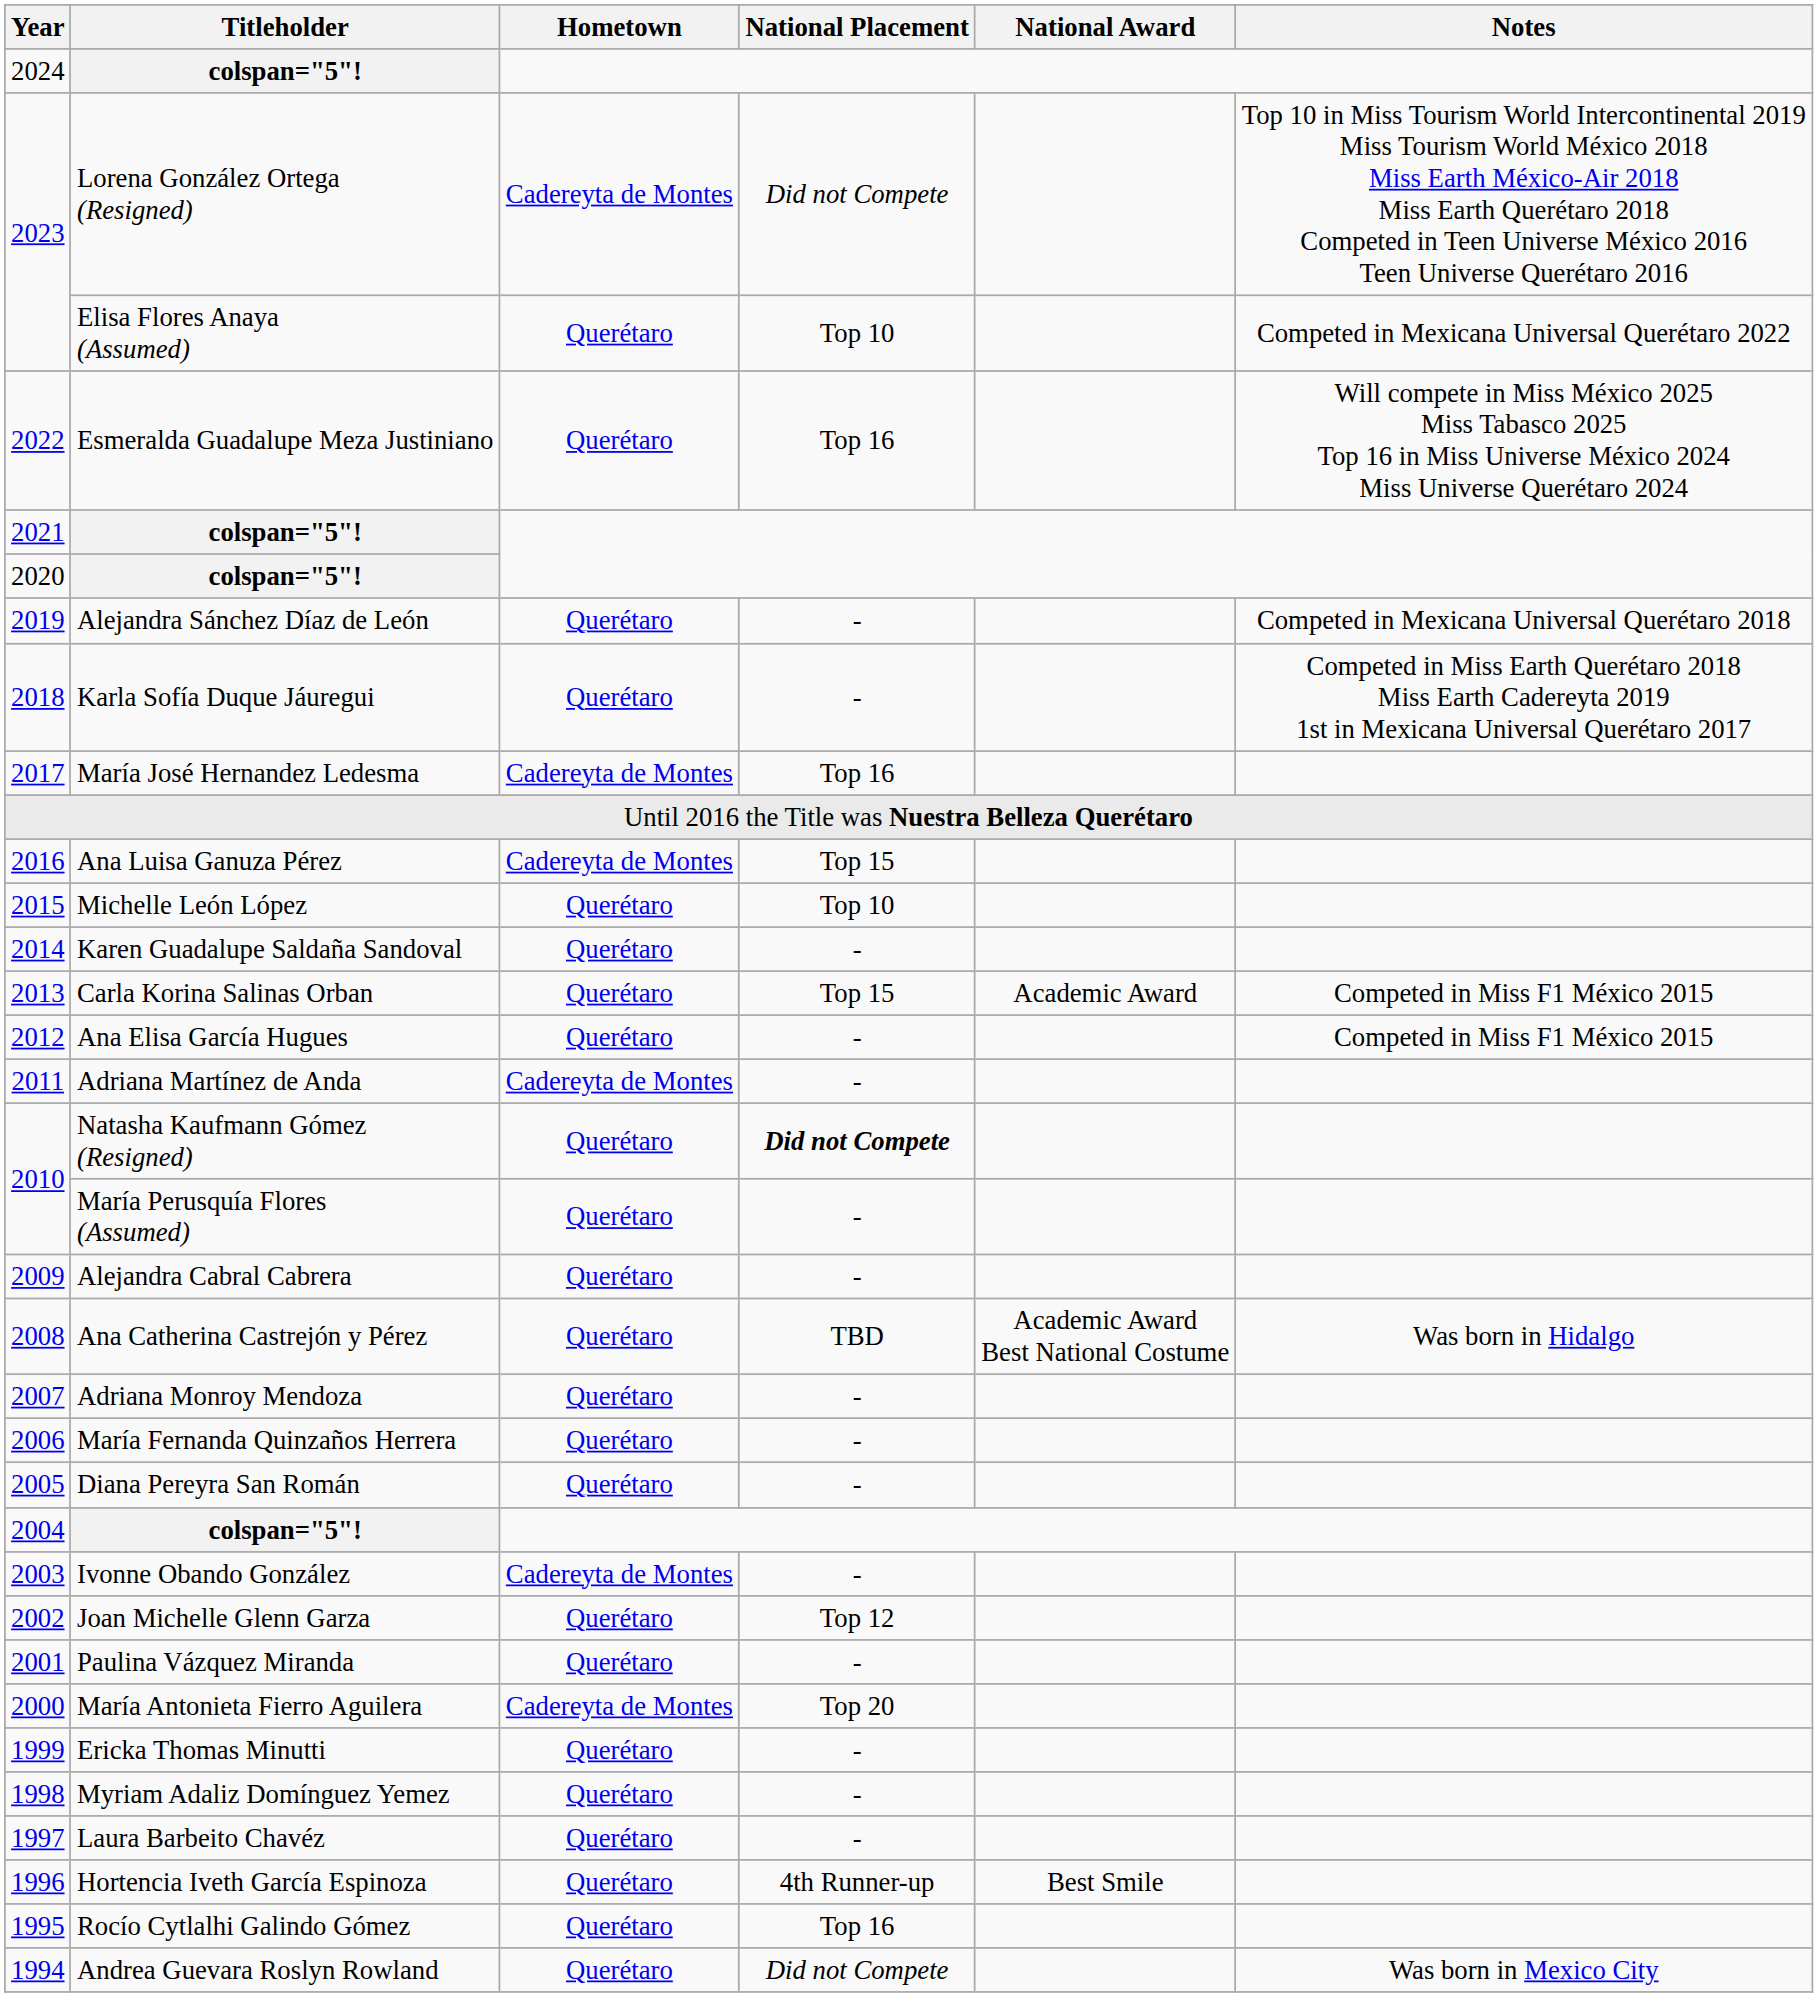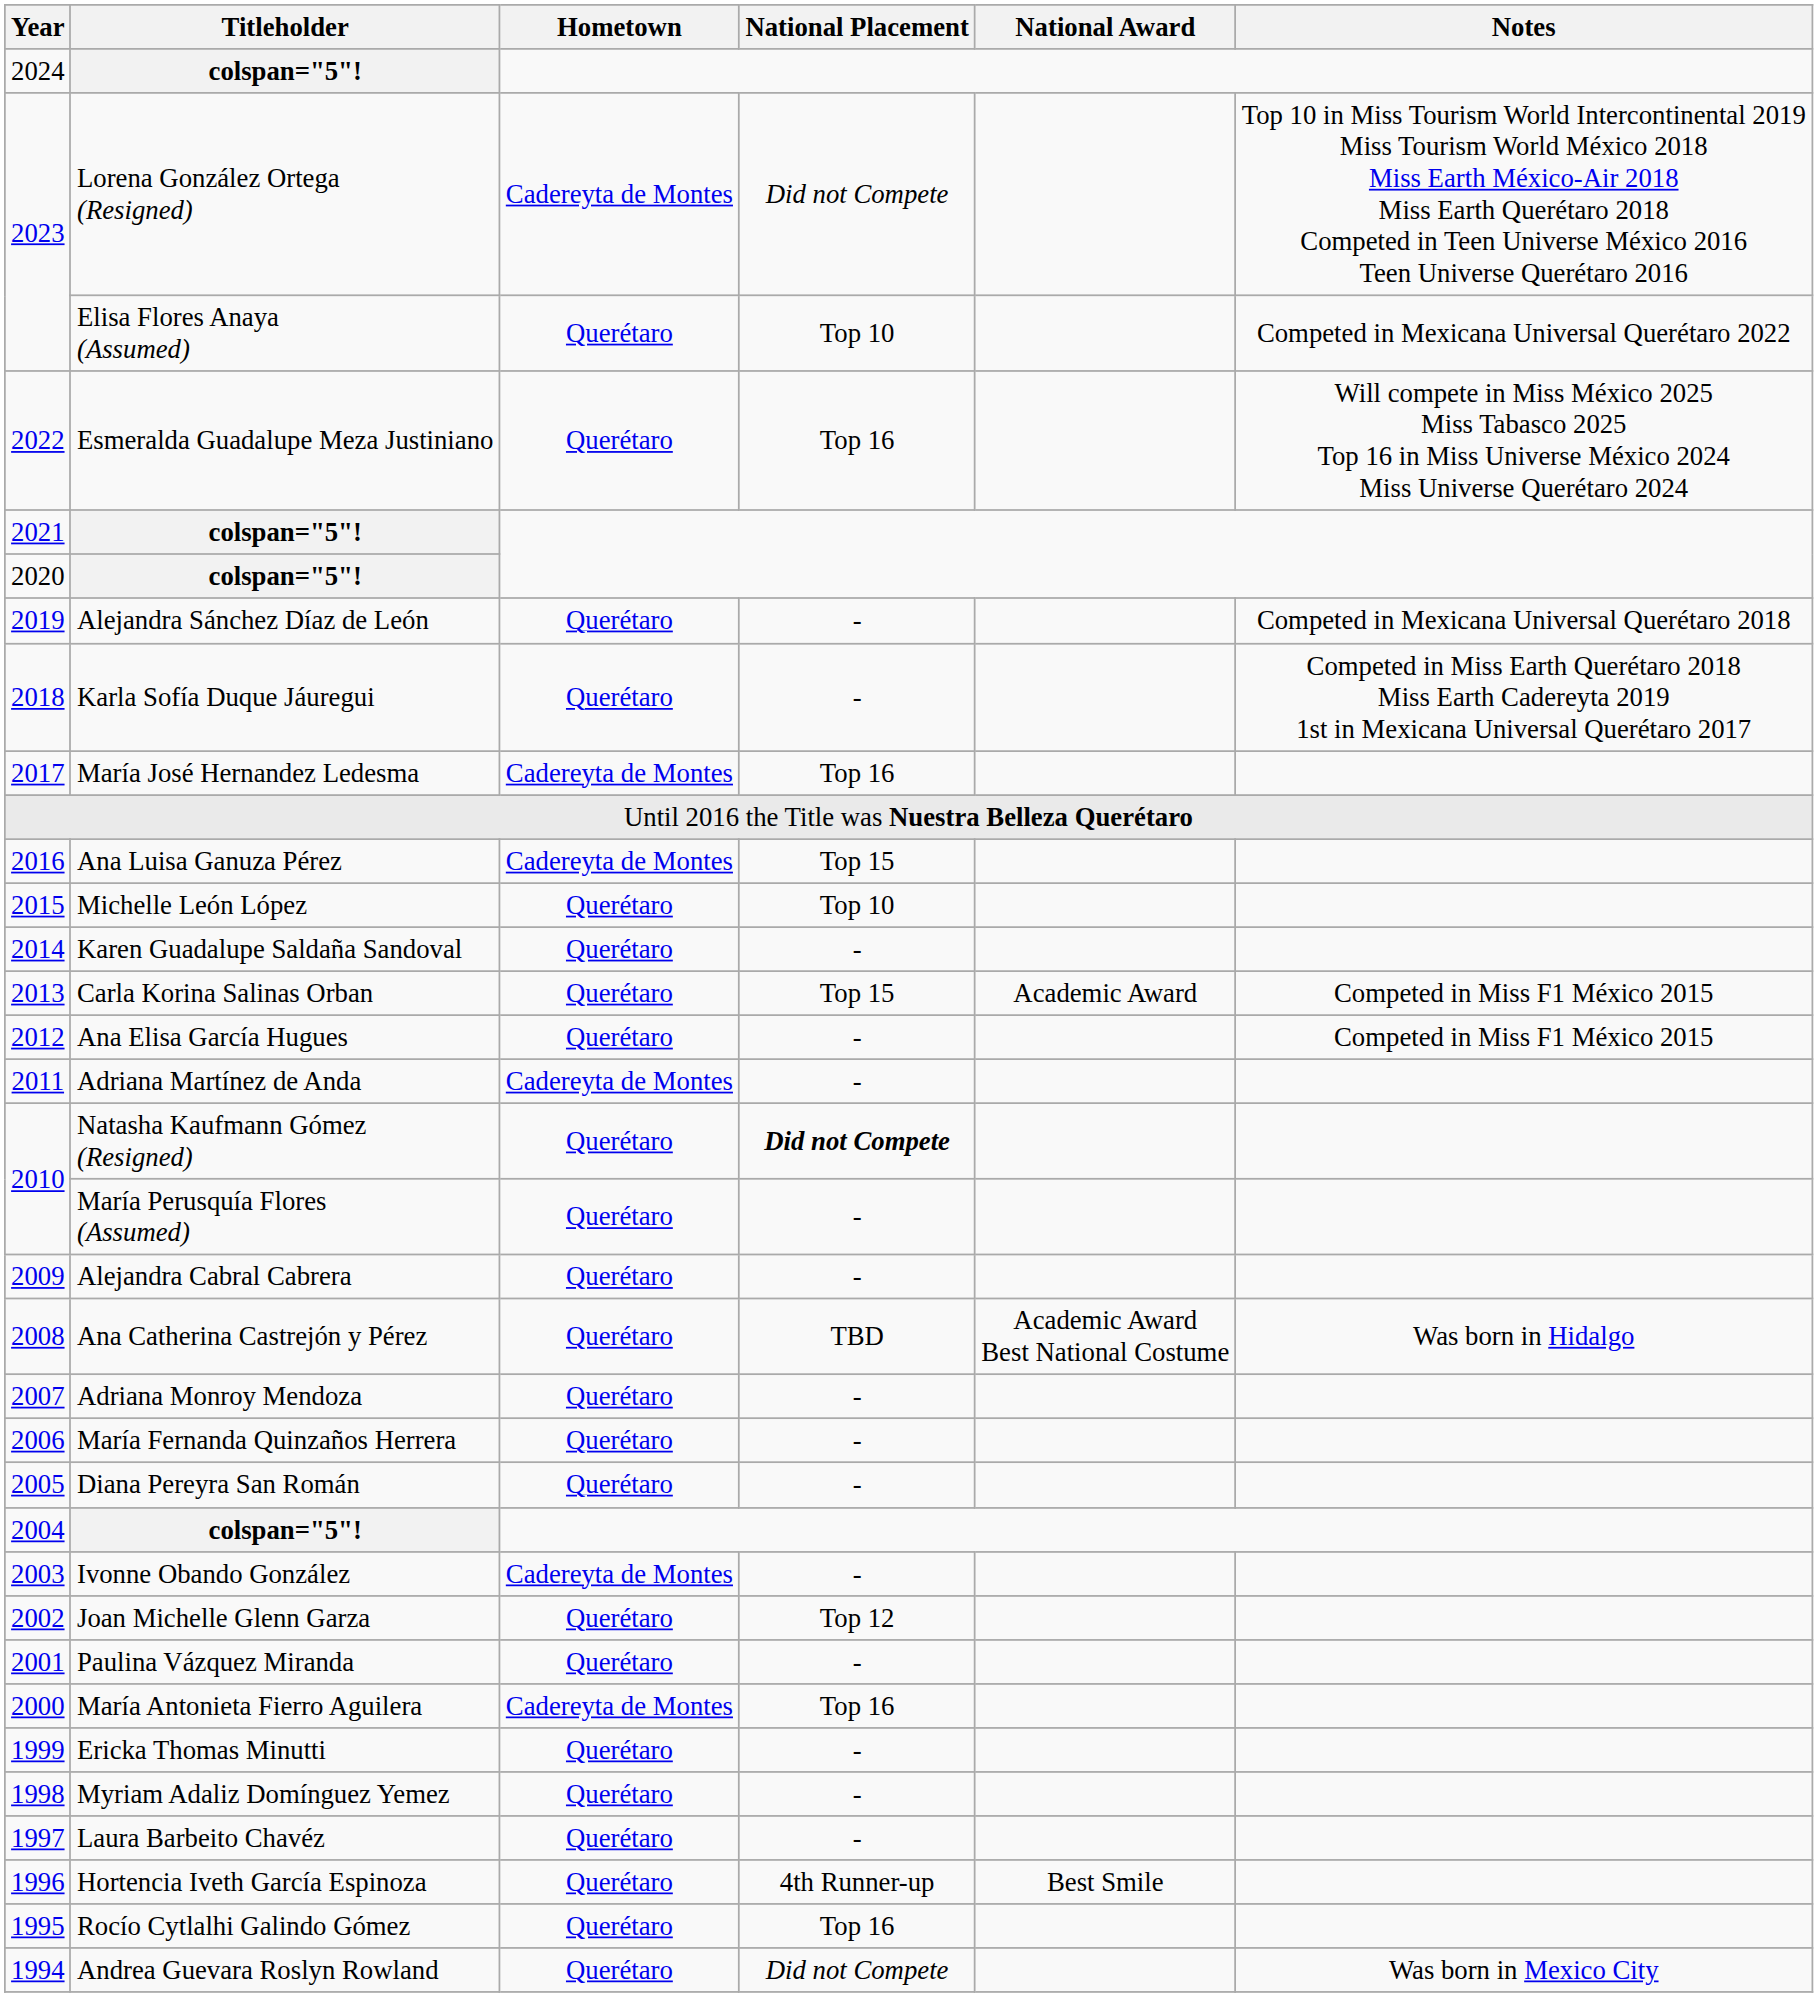(857, 1705) Top 20 -> (857, 1705) Top 16
